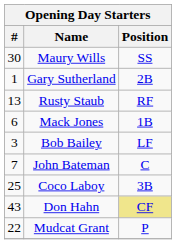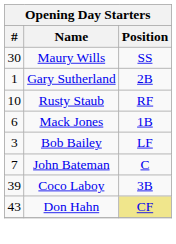(14, 100) 13 -> (14, 100) 10
(14, 185) 25 -> (14, 185) 39
- row: (71, 228)
